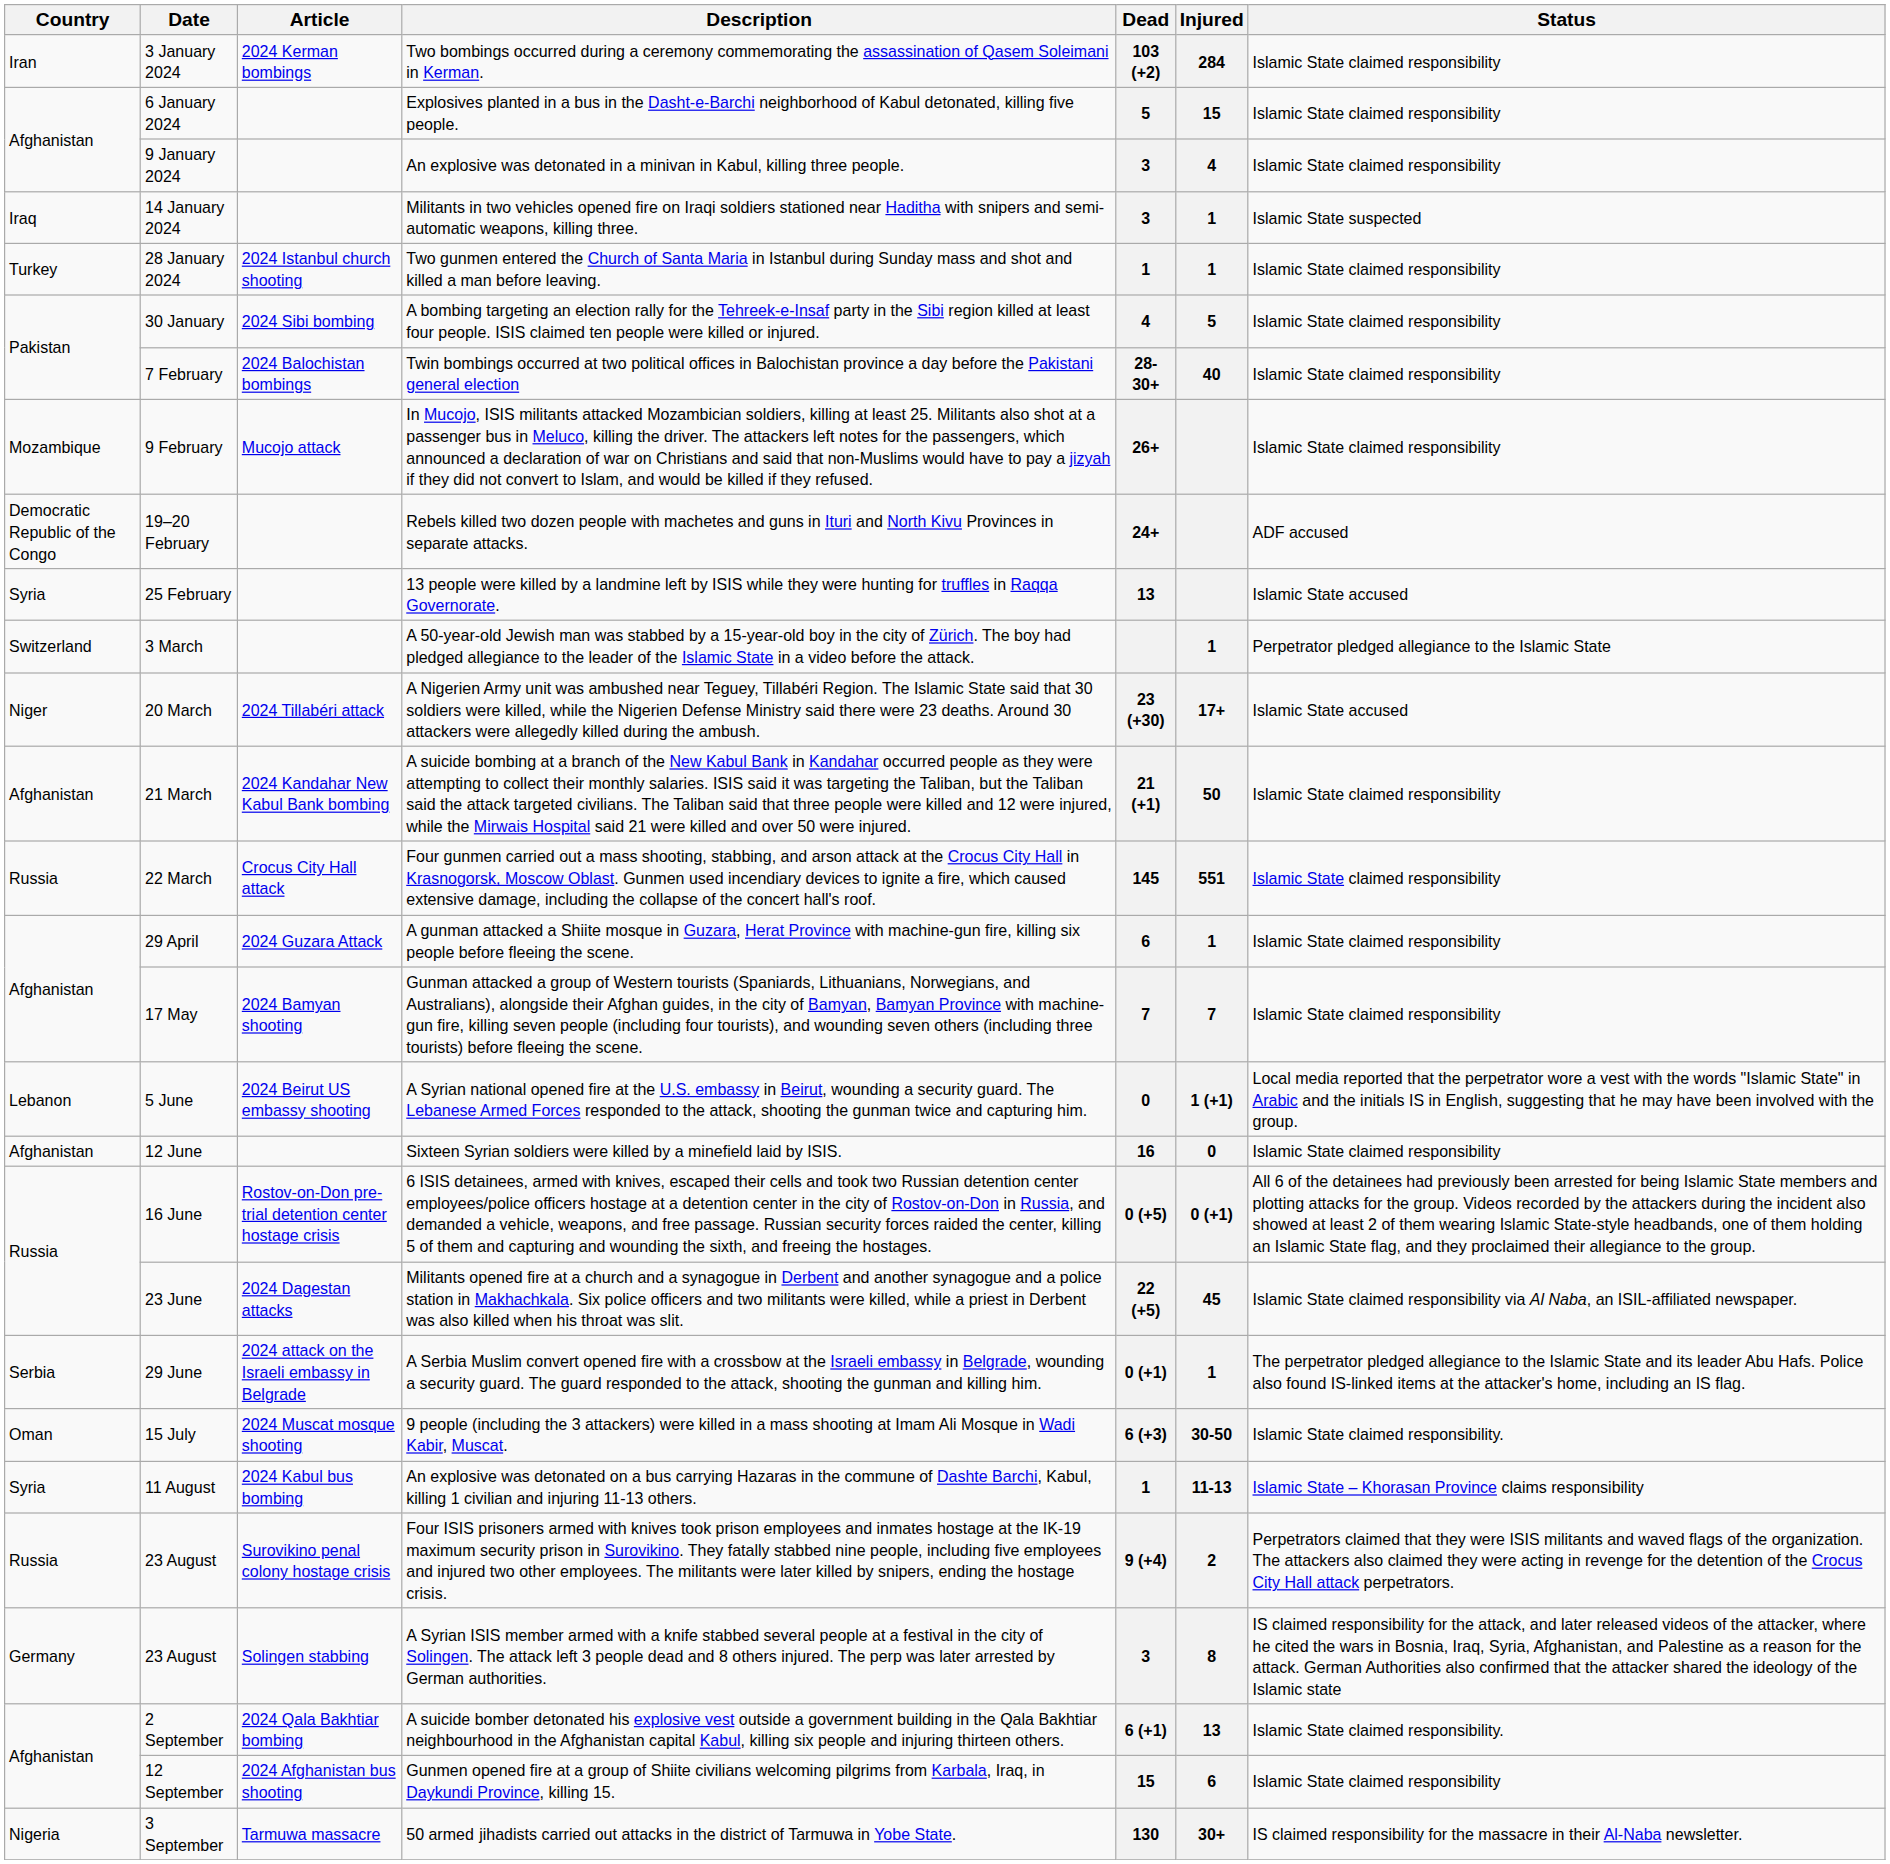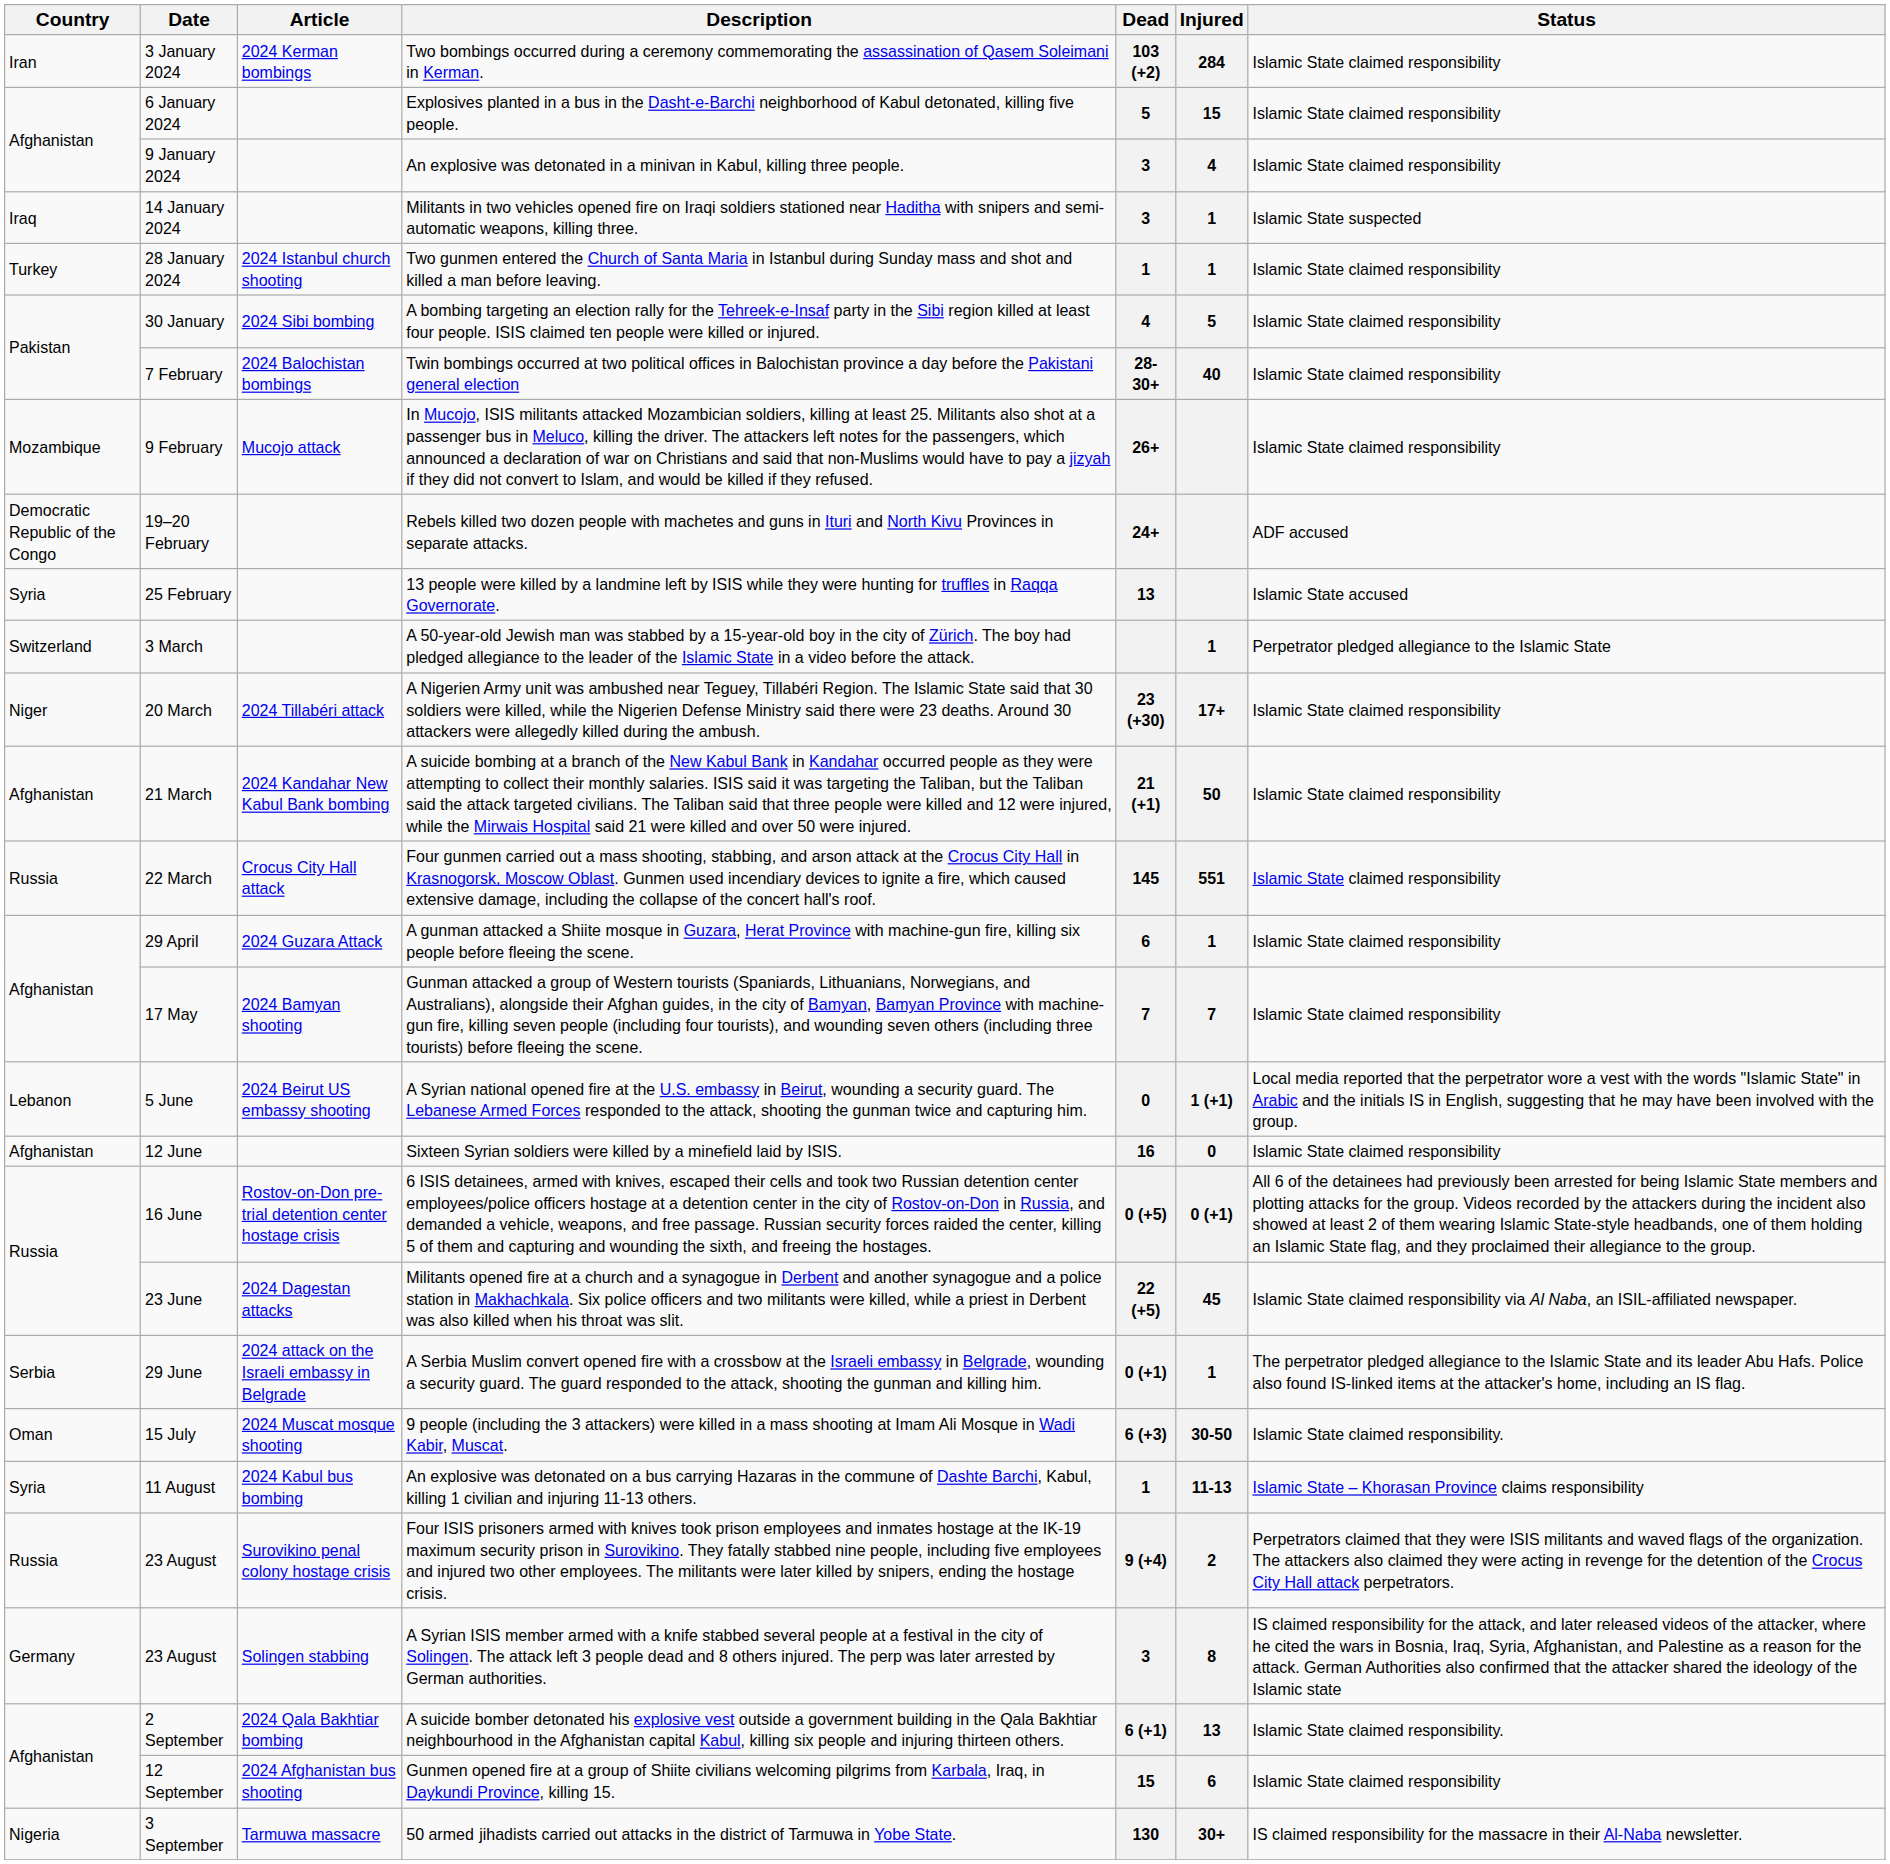(1330, 710) Islamic State accused -> (1377, 710) Islamic State claimed responsibility
